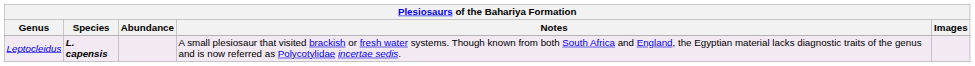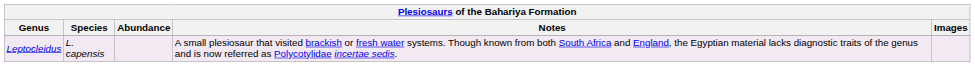(87, 48) bold -> (85, 48) normal
